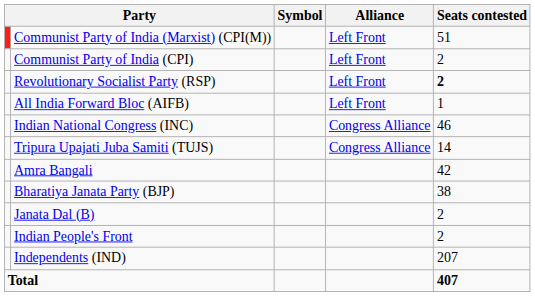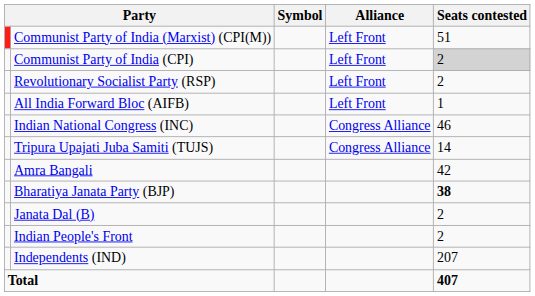(440, 59) no background -> (440, 59) lightgrey background
(440, 81) bold -> (440, 81) normal
(444, 192) normal -> (444, 192) bold
